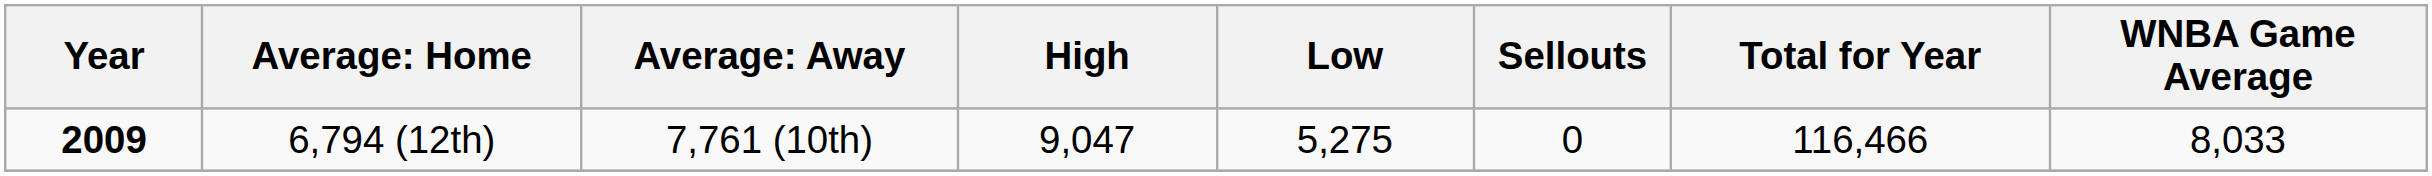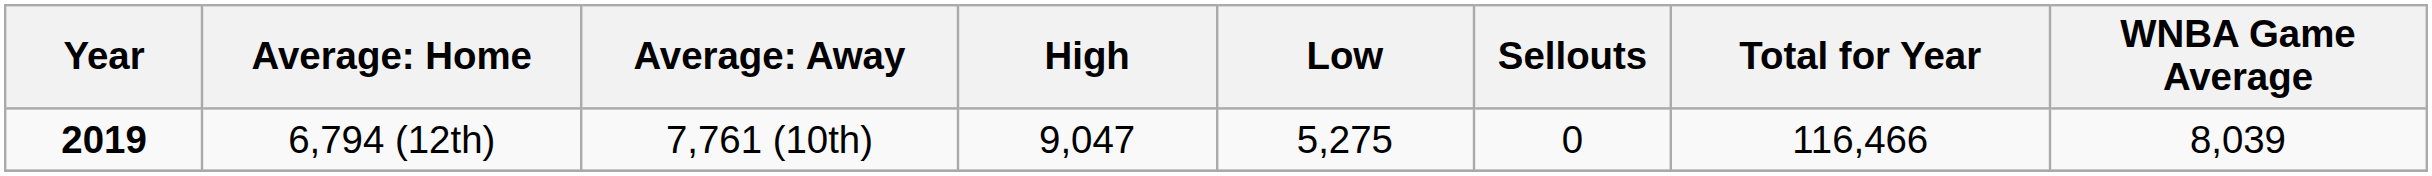(104, 139) 2009 -> (104, 139) 2019
(2238, 139) 8,033 -> (2238, 139) 8,039
